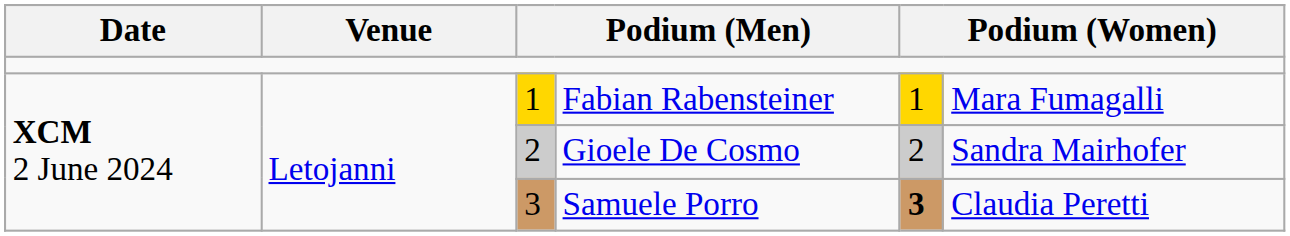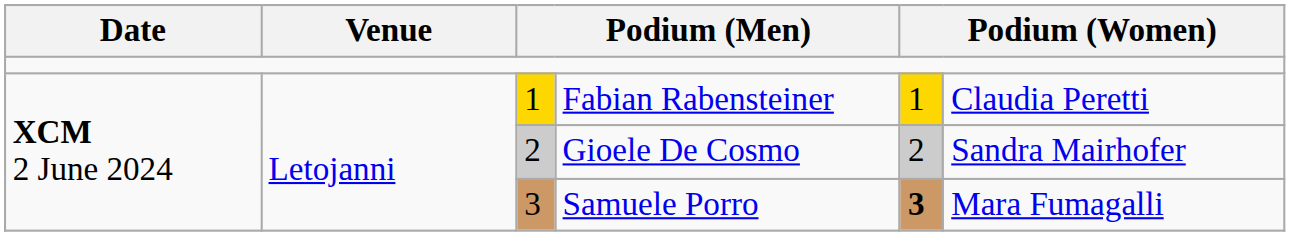(1057, 98) Mara Fumagalli -> (1050, 98) Claudia Peretti
(1050, 203) Claudia Peretti -> (1057, 203) Mara Fumagalli
